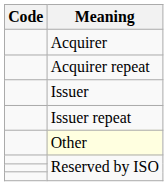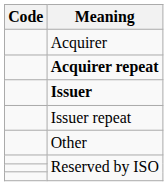(100, 67) normal -> (105, 67) bold
(70, 92) normal -> (71, 92) bold
(69, 142) lightyellow background -> (69, 142) no background
